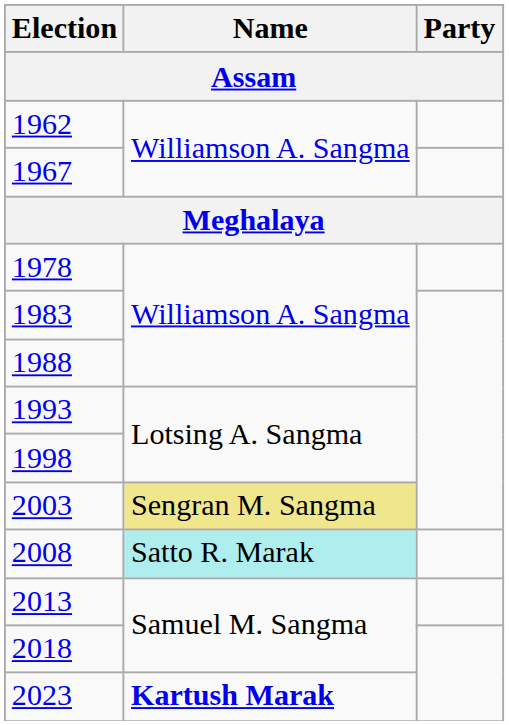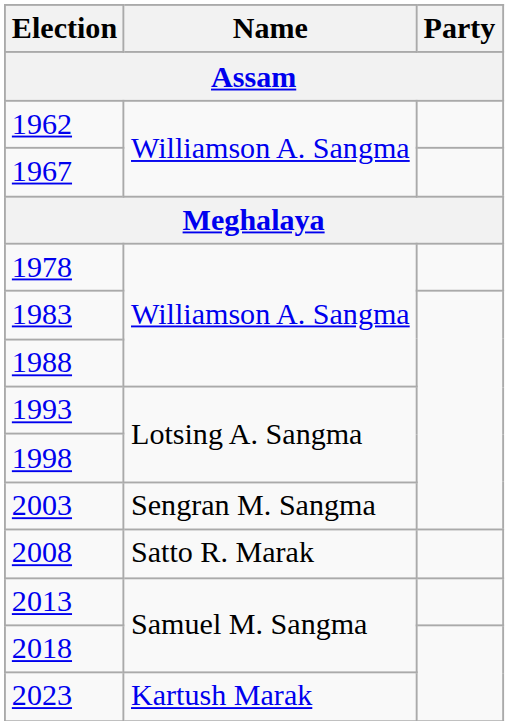(253, 505) khaki background -> (253, 505) no background
(223, 553) paleturquoise background -> (223, 553) no background
(233, 696) bold -> (222, 696) normal
